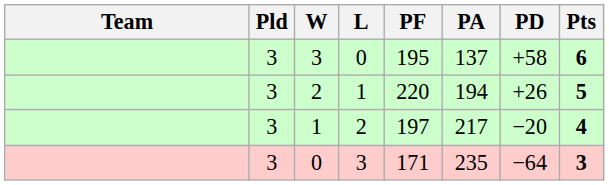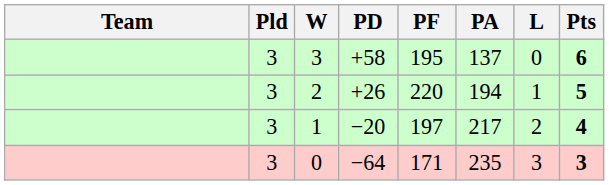columns swapped: (361, 22) <-> (530, 22)
